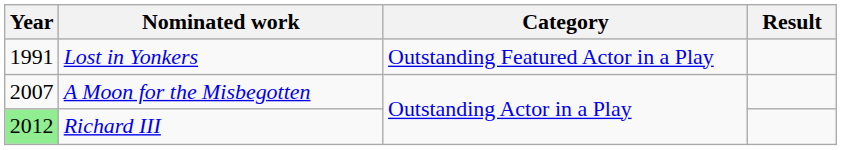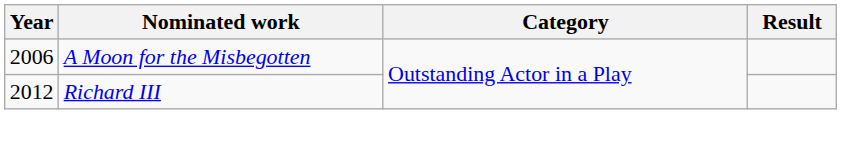- row: (131, 56)
(32, 91) 2007 -> (32, 56) 2006
(32, 126) lightgreen background -> (32, 91) no background
